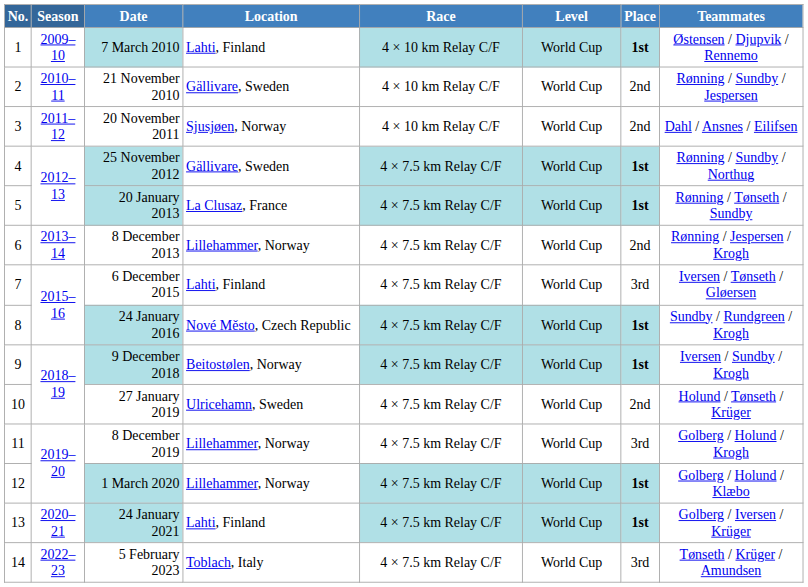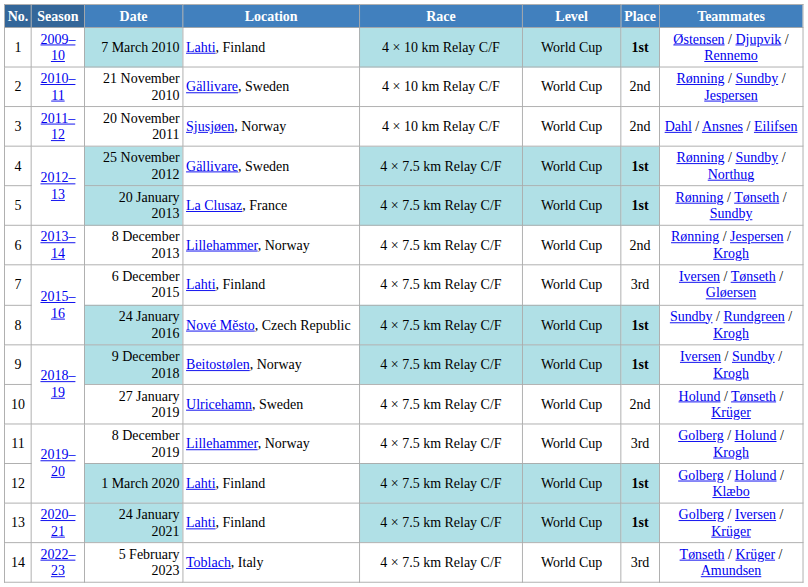(248, 483) Lillehammer, Norway -> (226, 483) Lahti, Finland
